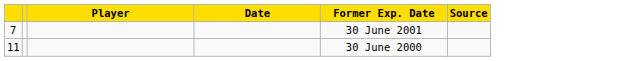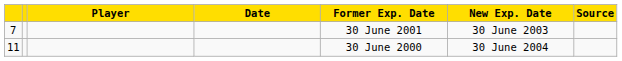+ column: (510, 13)
